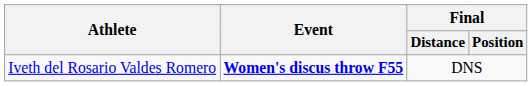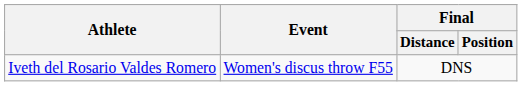(313, 68) bold -> (308, 68) normal
